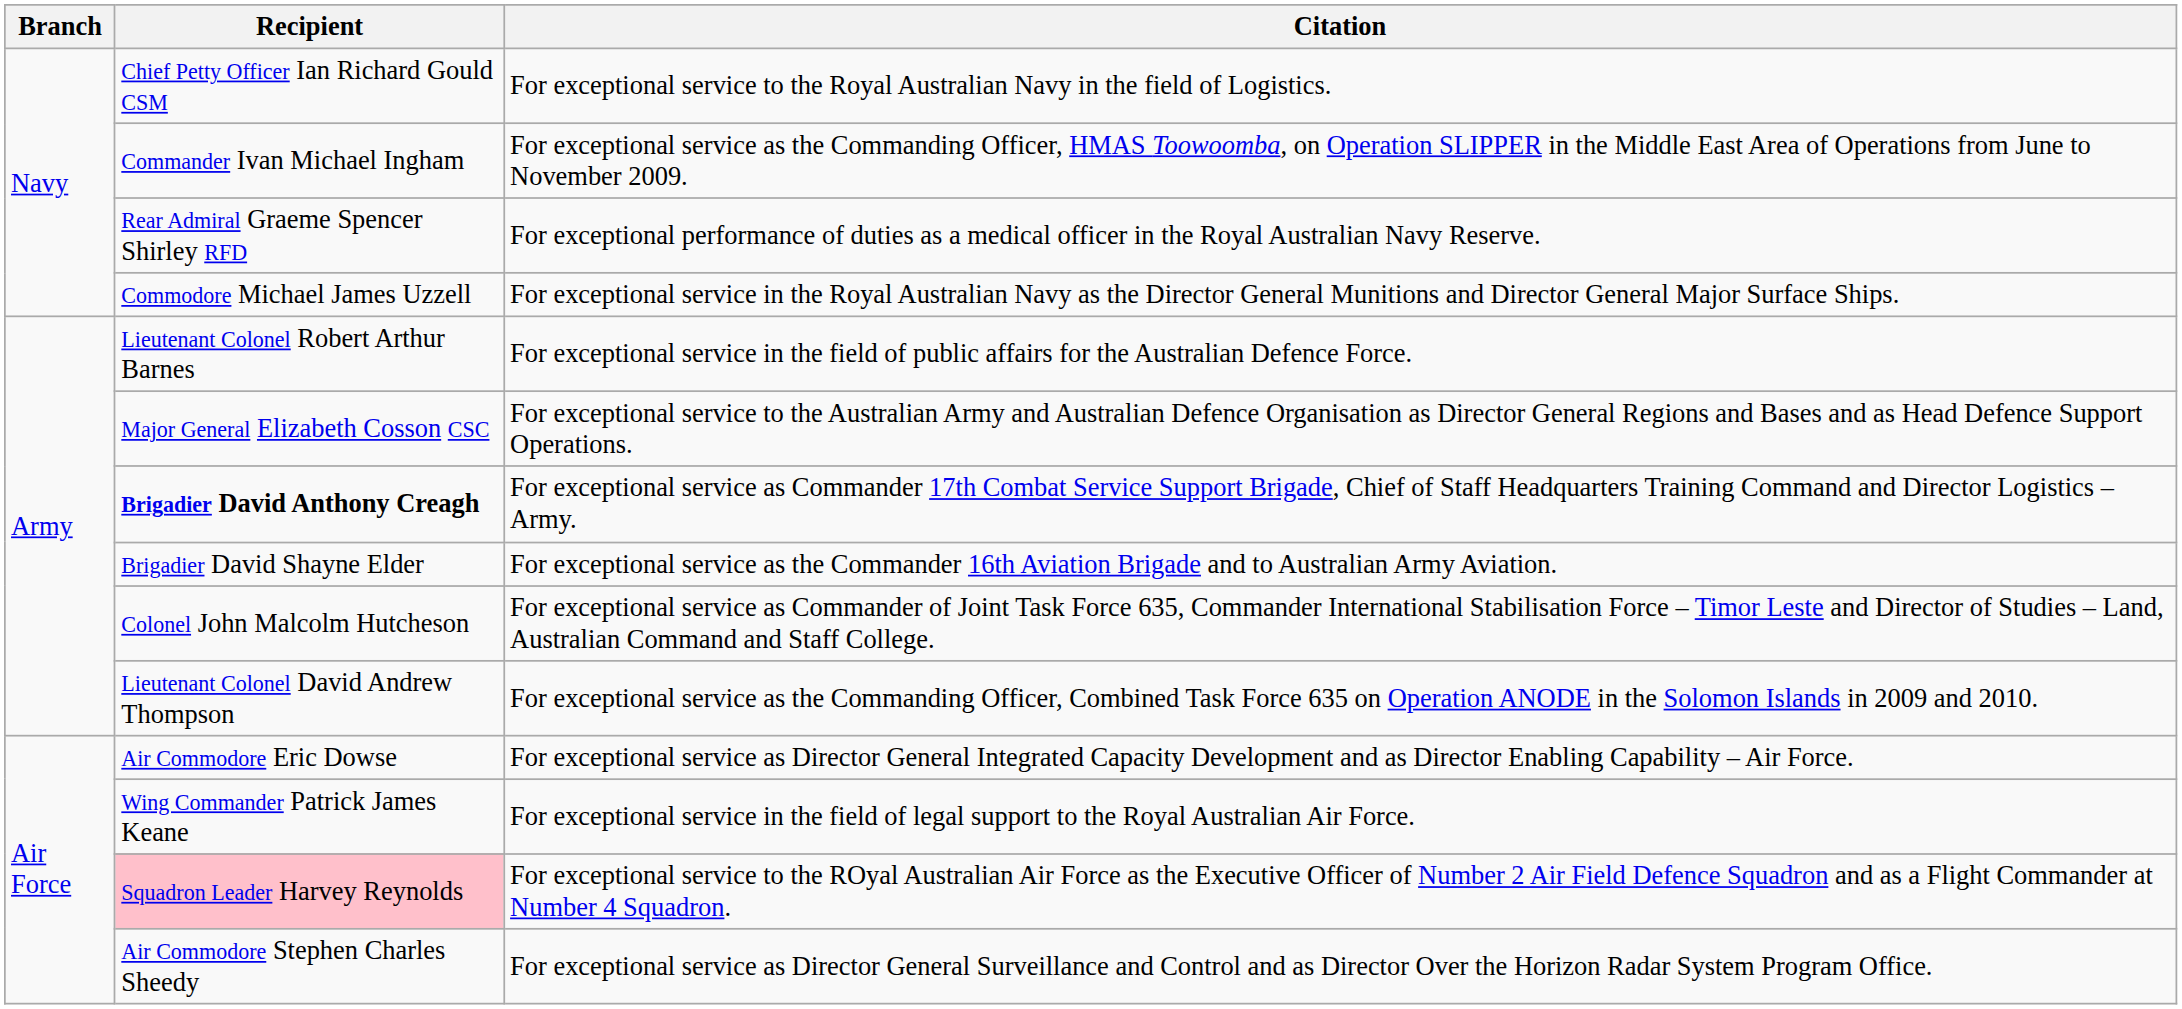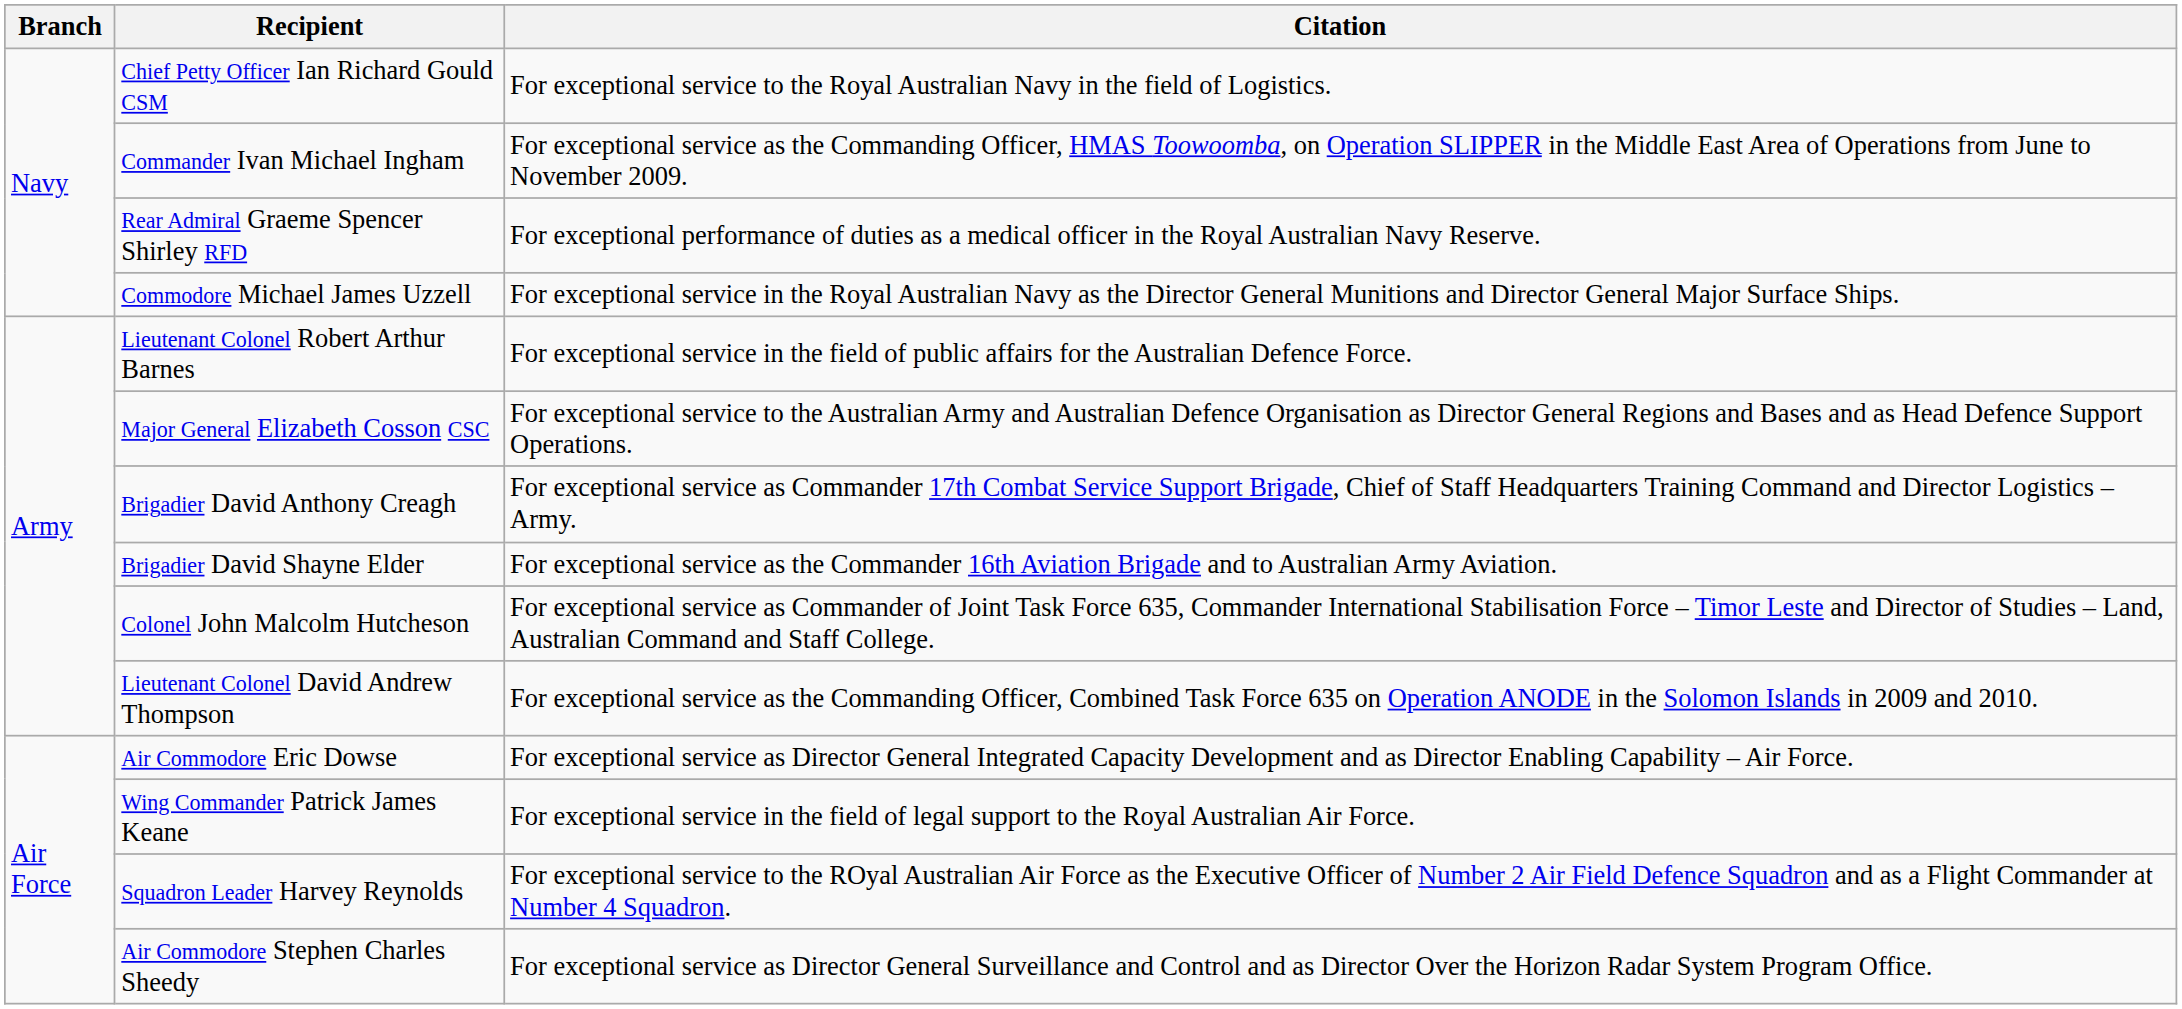(300, 504) bold -> (289, 504) normal
(292, 890) pink background -> (292, 890) no background
